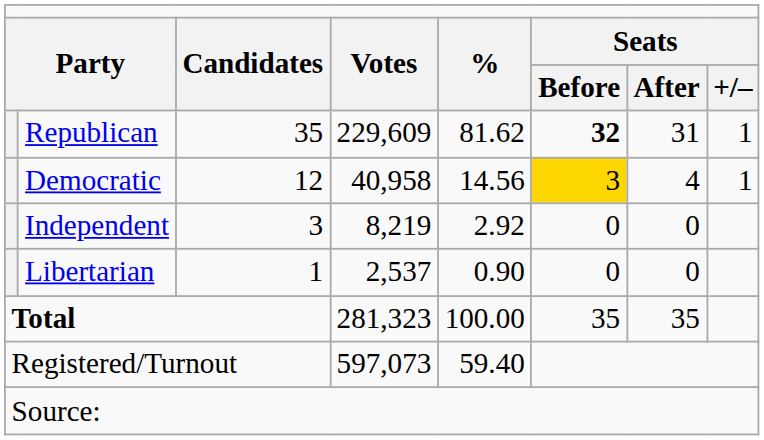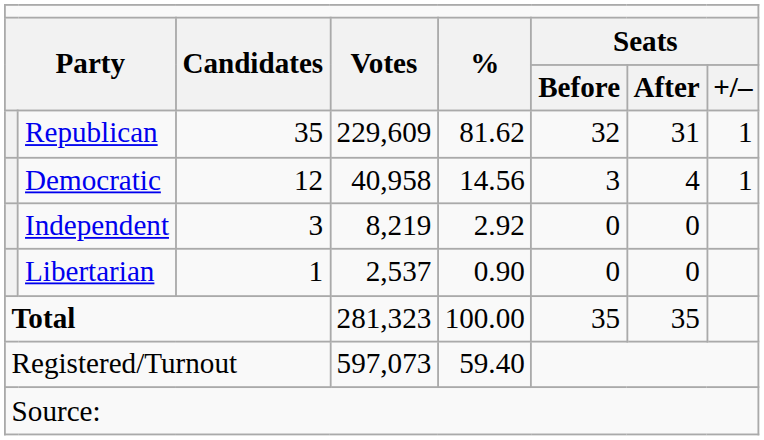(606, 133) bold -> (606, 133) normal
(613, 179) gold background -> (613, 179) no background
